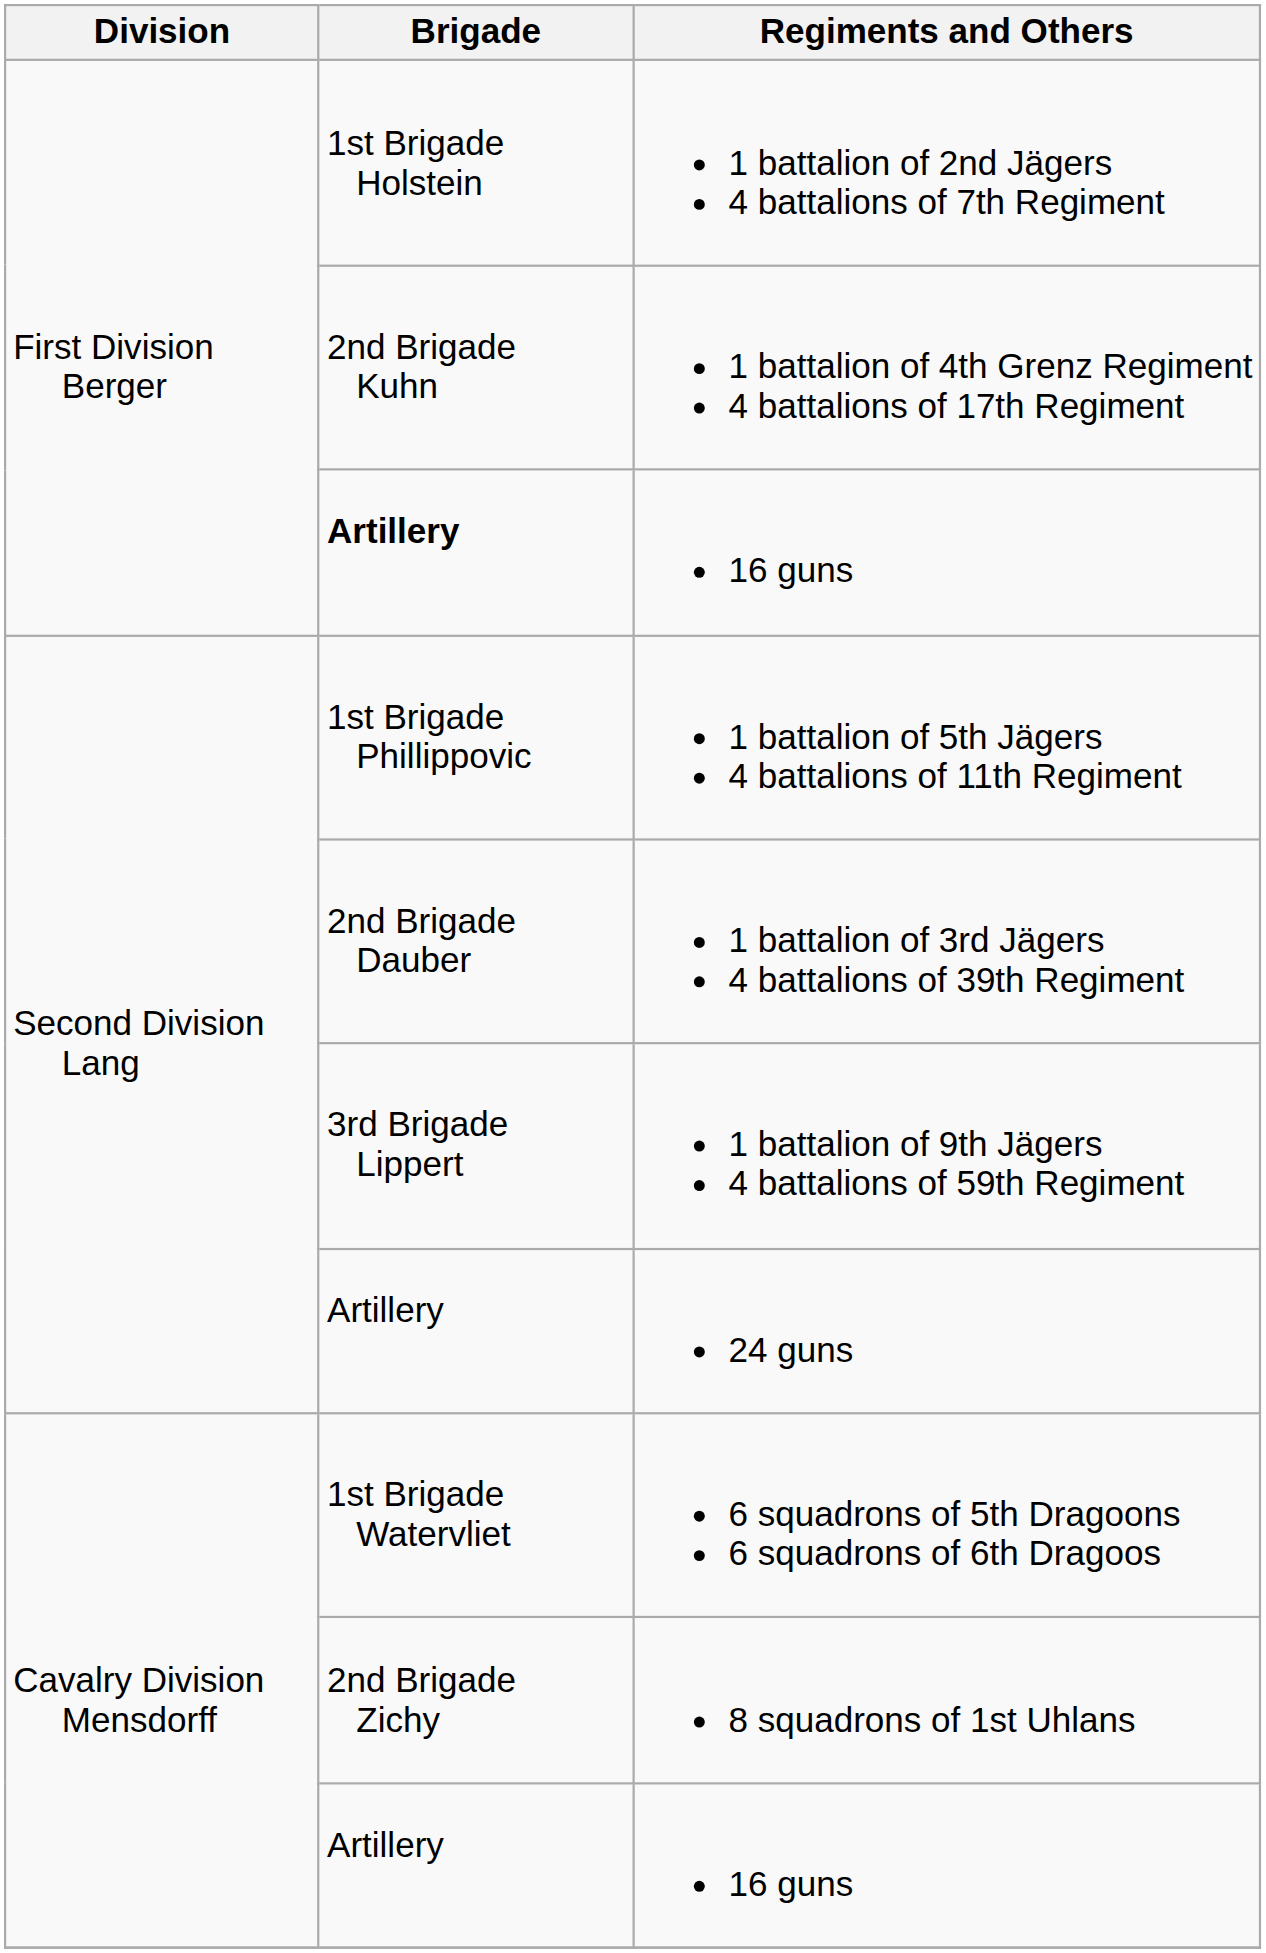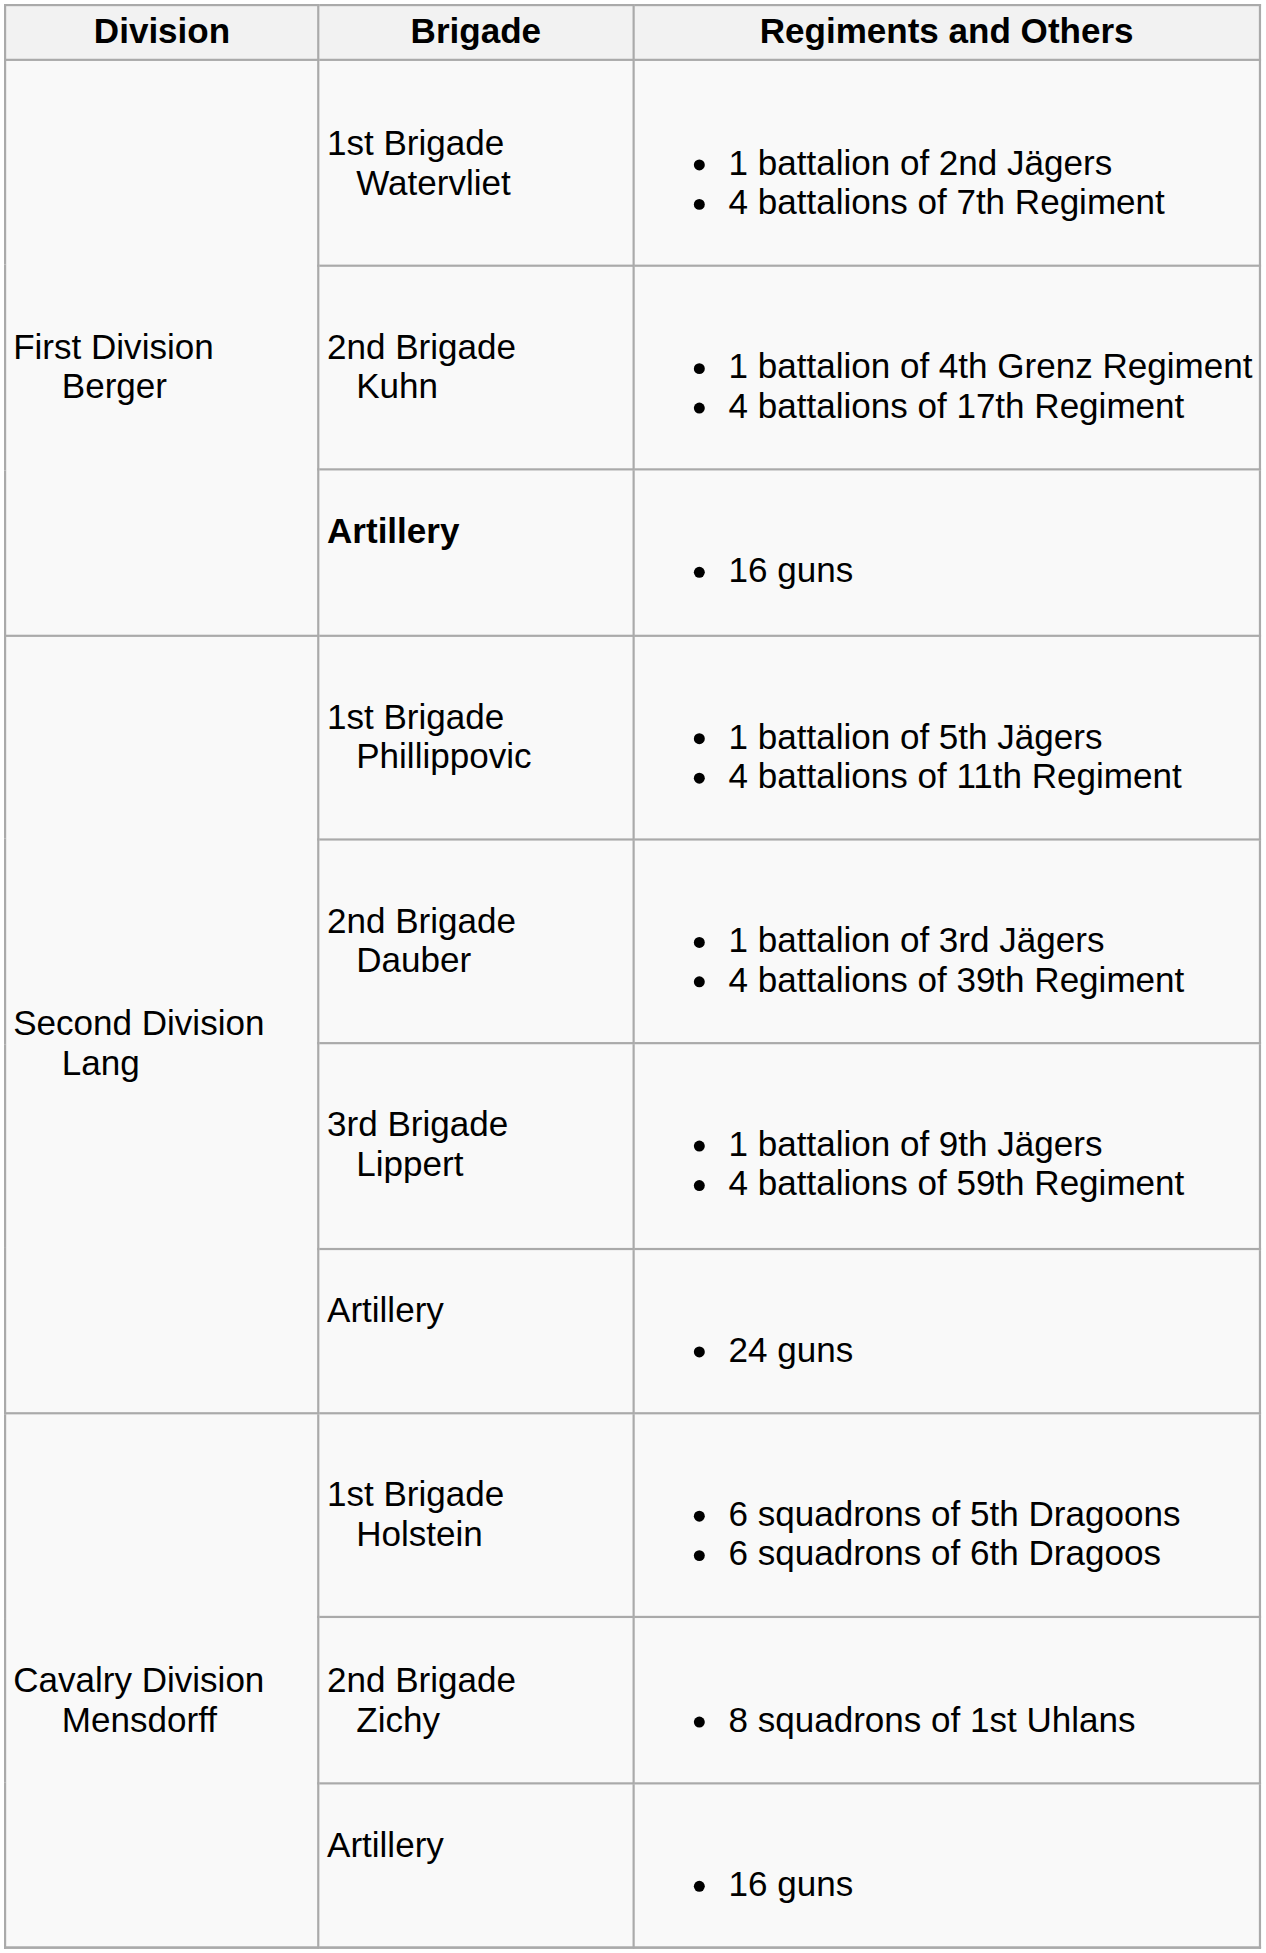(416, 162) 1st Brigade Holstein -> (419, 162) 1st Brigade Watervliet
(419, 1514) 1st Brigade Watervliet -> (416, 1514) 1st Brigade Holstein
